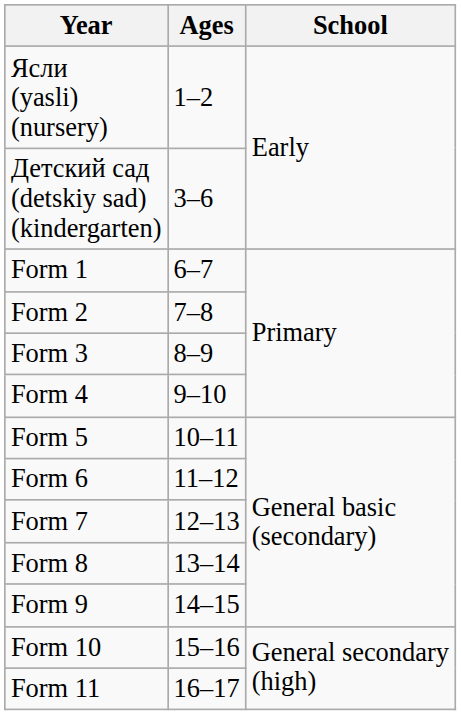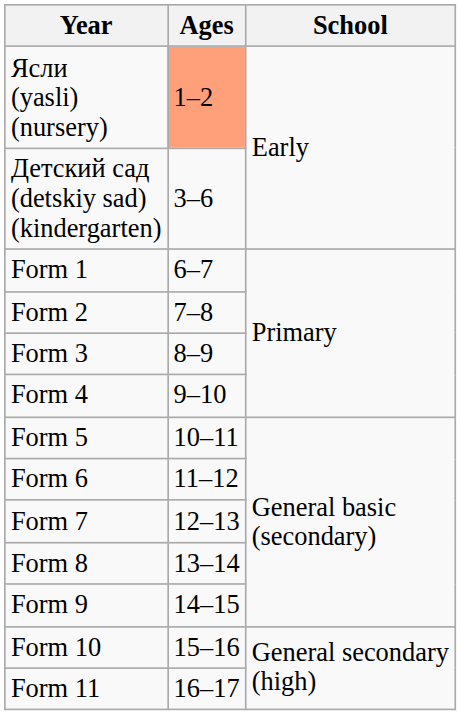(193, 97) no background -> (193, 97) lightsalmon background
